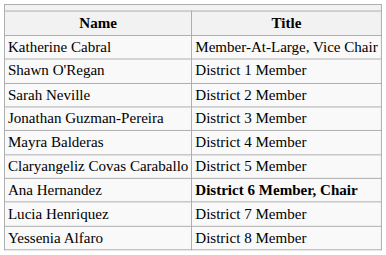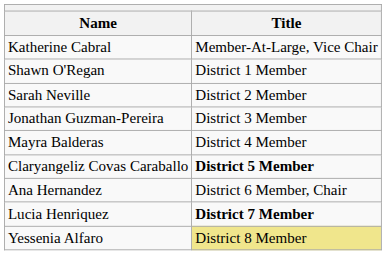(251, 166) normal -> (255, 166) bold
(276, 190) bold -> (271, 190) normal
(251, 214) normal -> (255, 214) bold
(251, 238) no background -> (251, 238) khaki background
